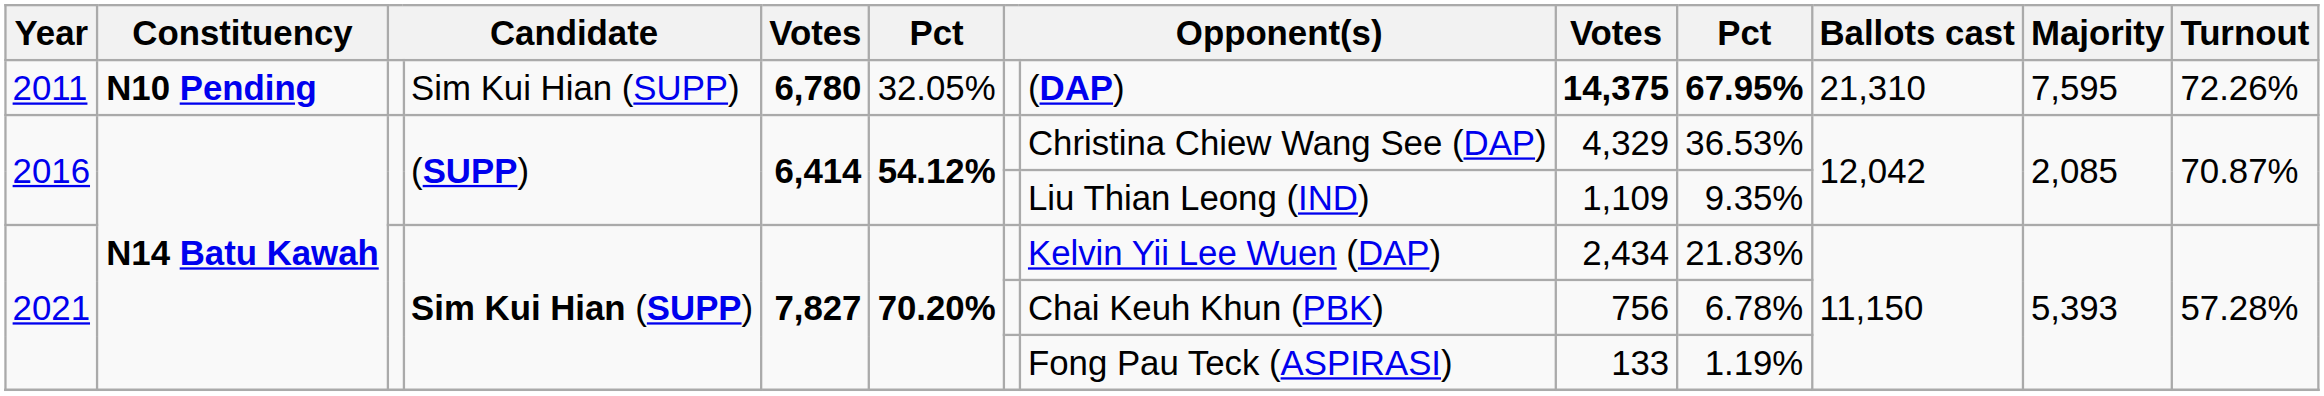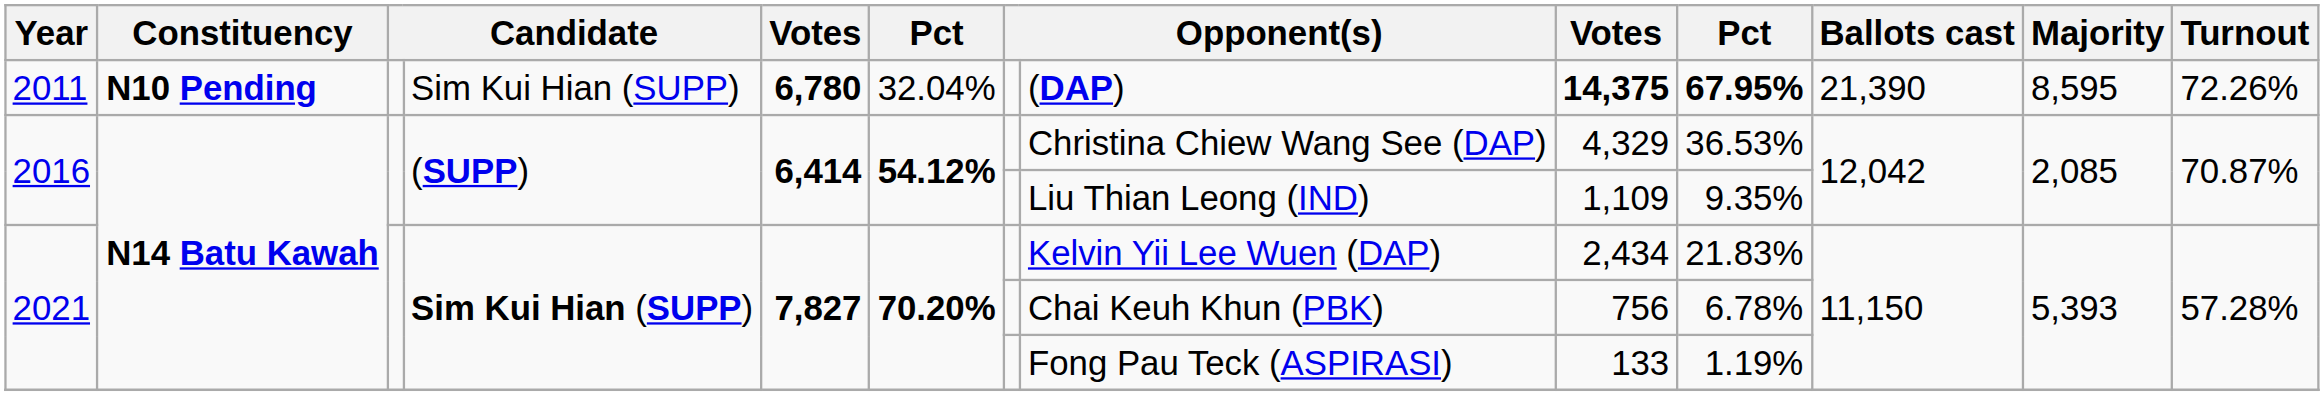(937, 88) 32.05% -> (937, 88) 32.04%
(1873, 88) 21,310 -> (1873, 88) 21,390
(2074, 88) 7,595 -> (2074, 88) 8,595
